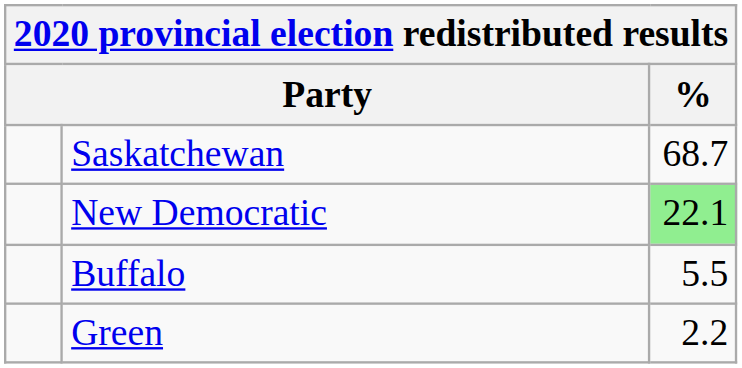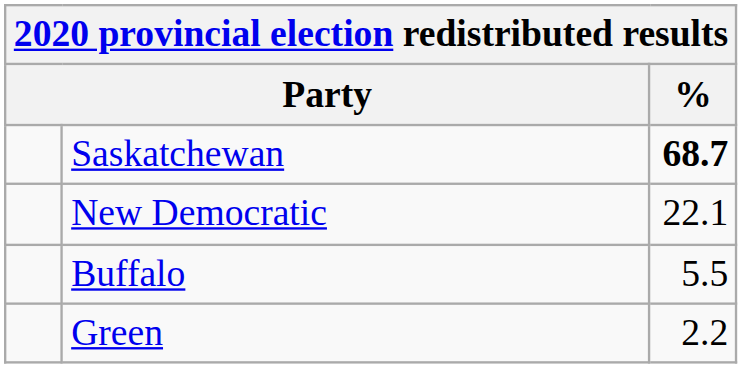(695, 153) normal -> (695, 153) bold
(695, 213) lightgreen background -> (695, 213) no background
